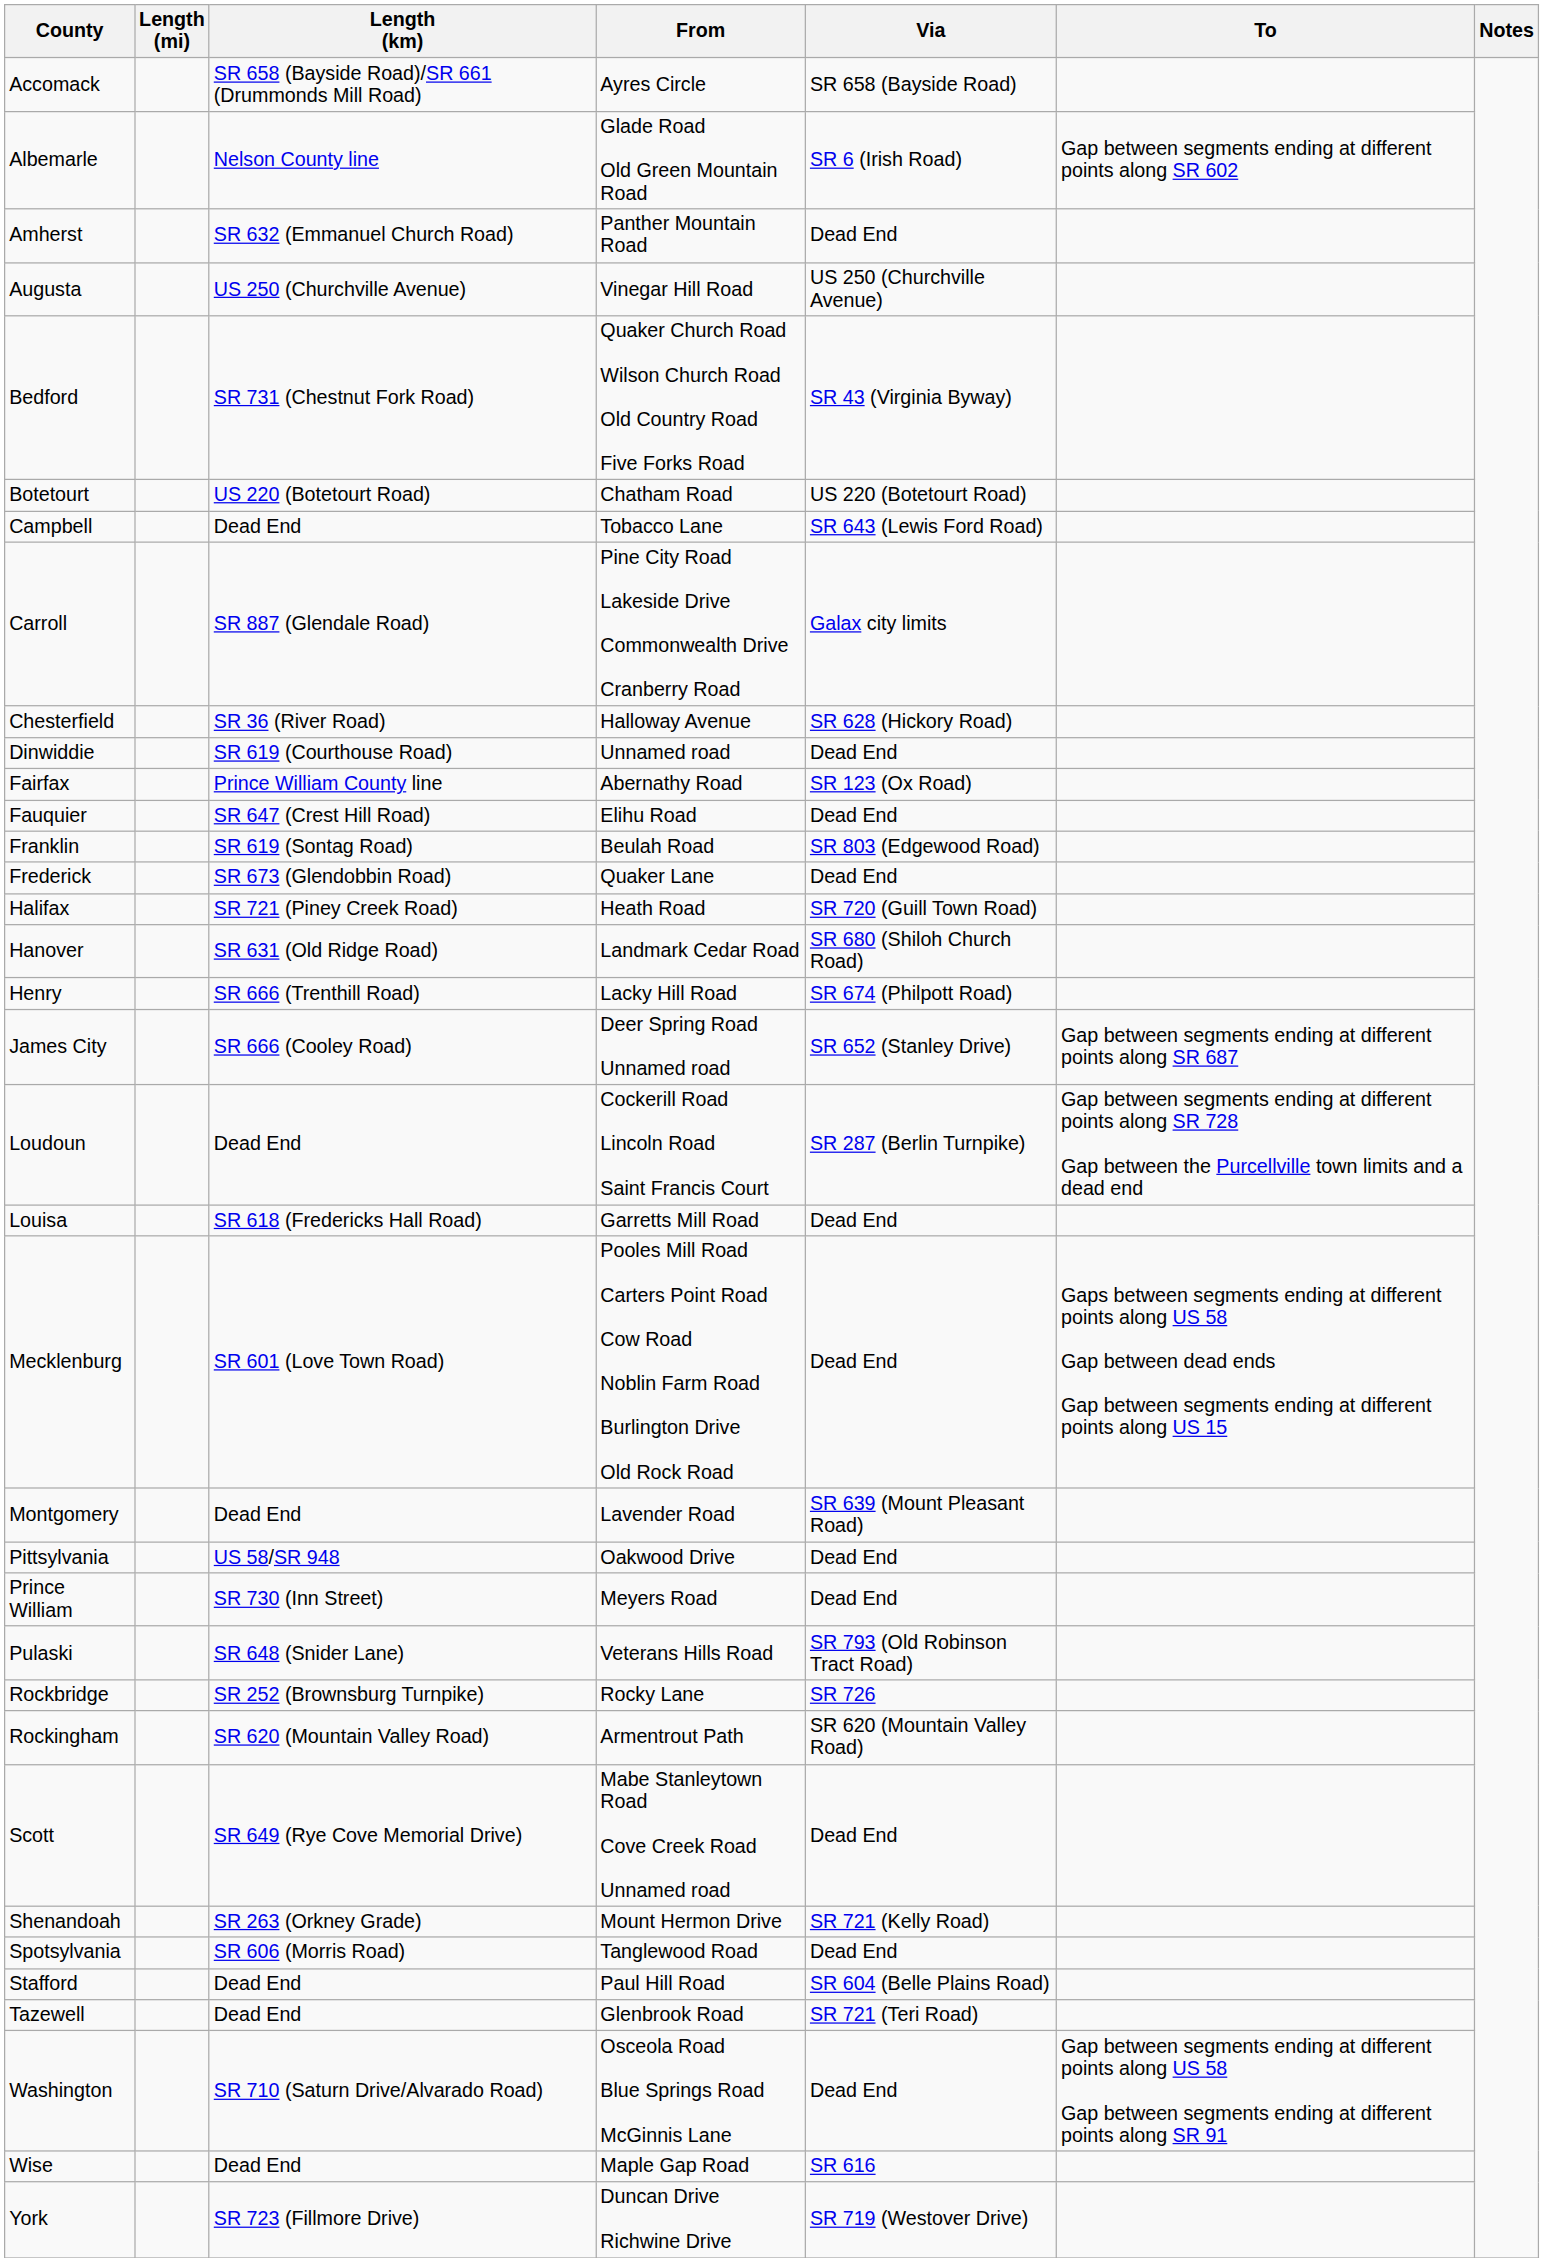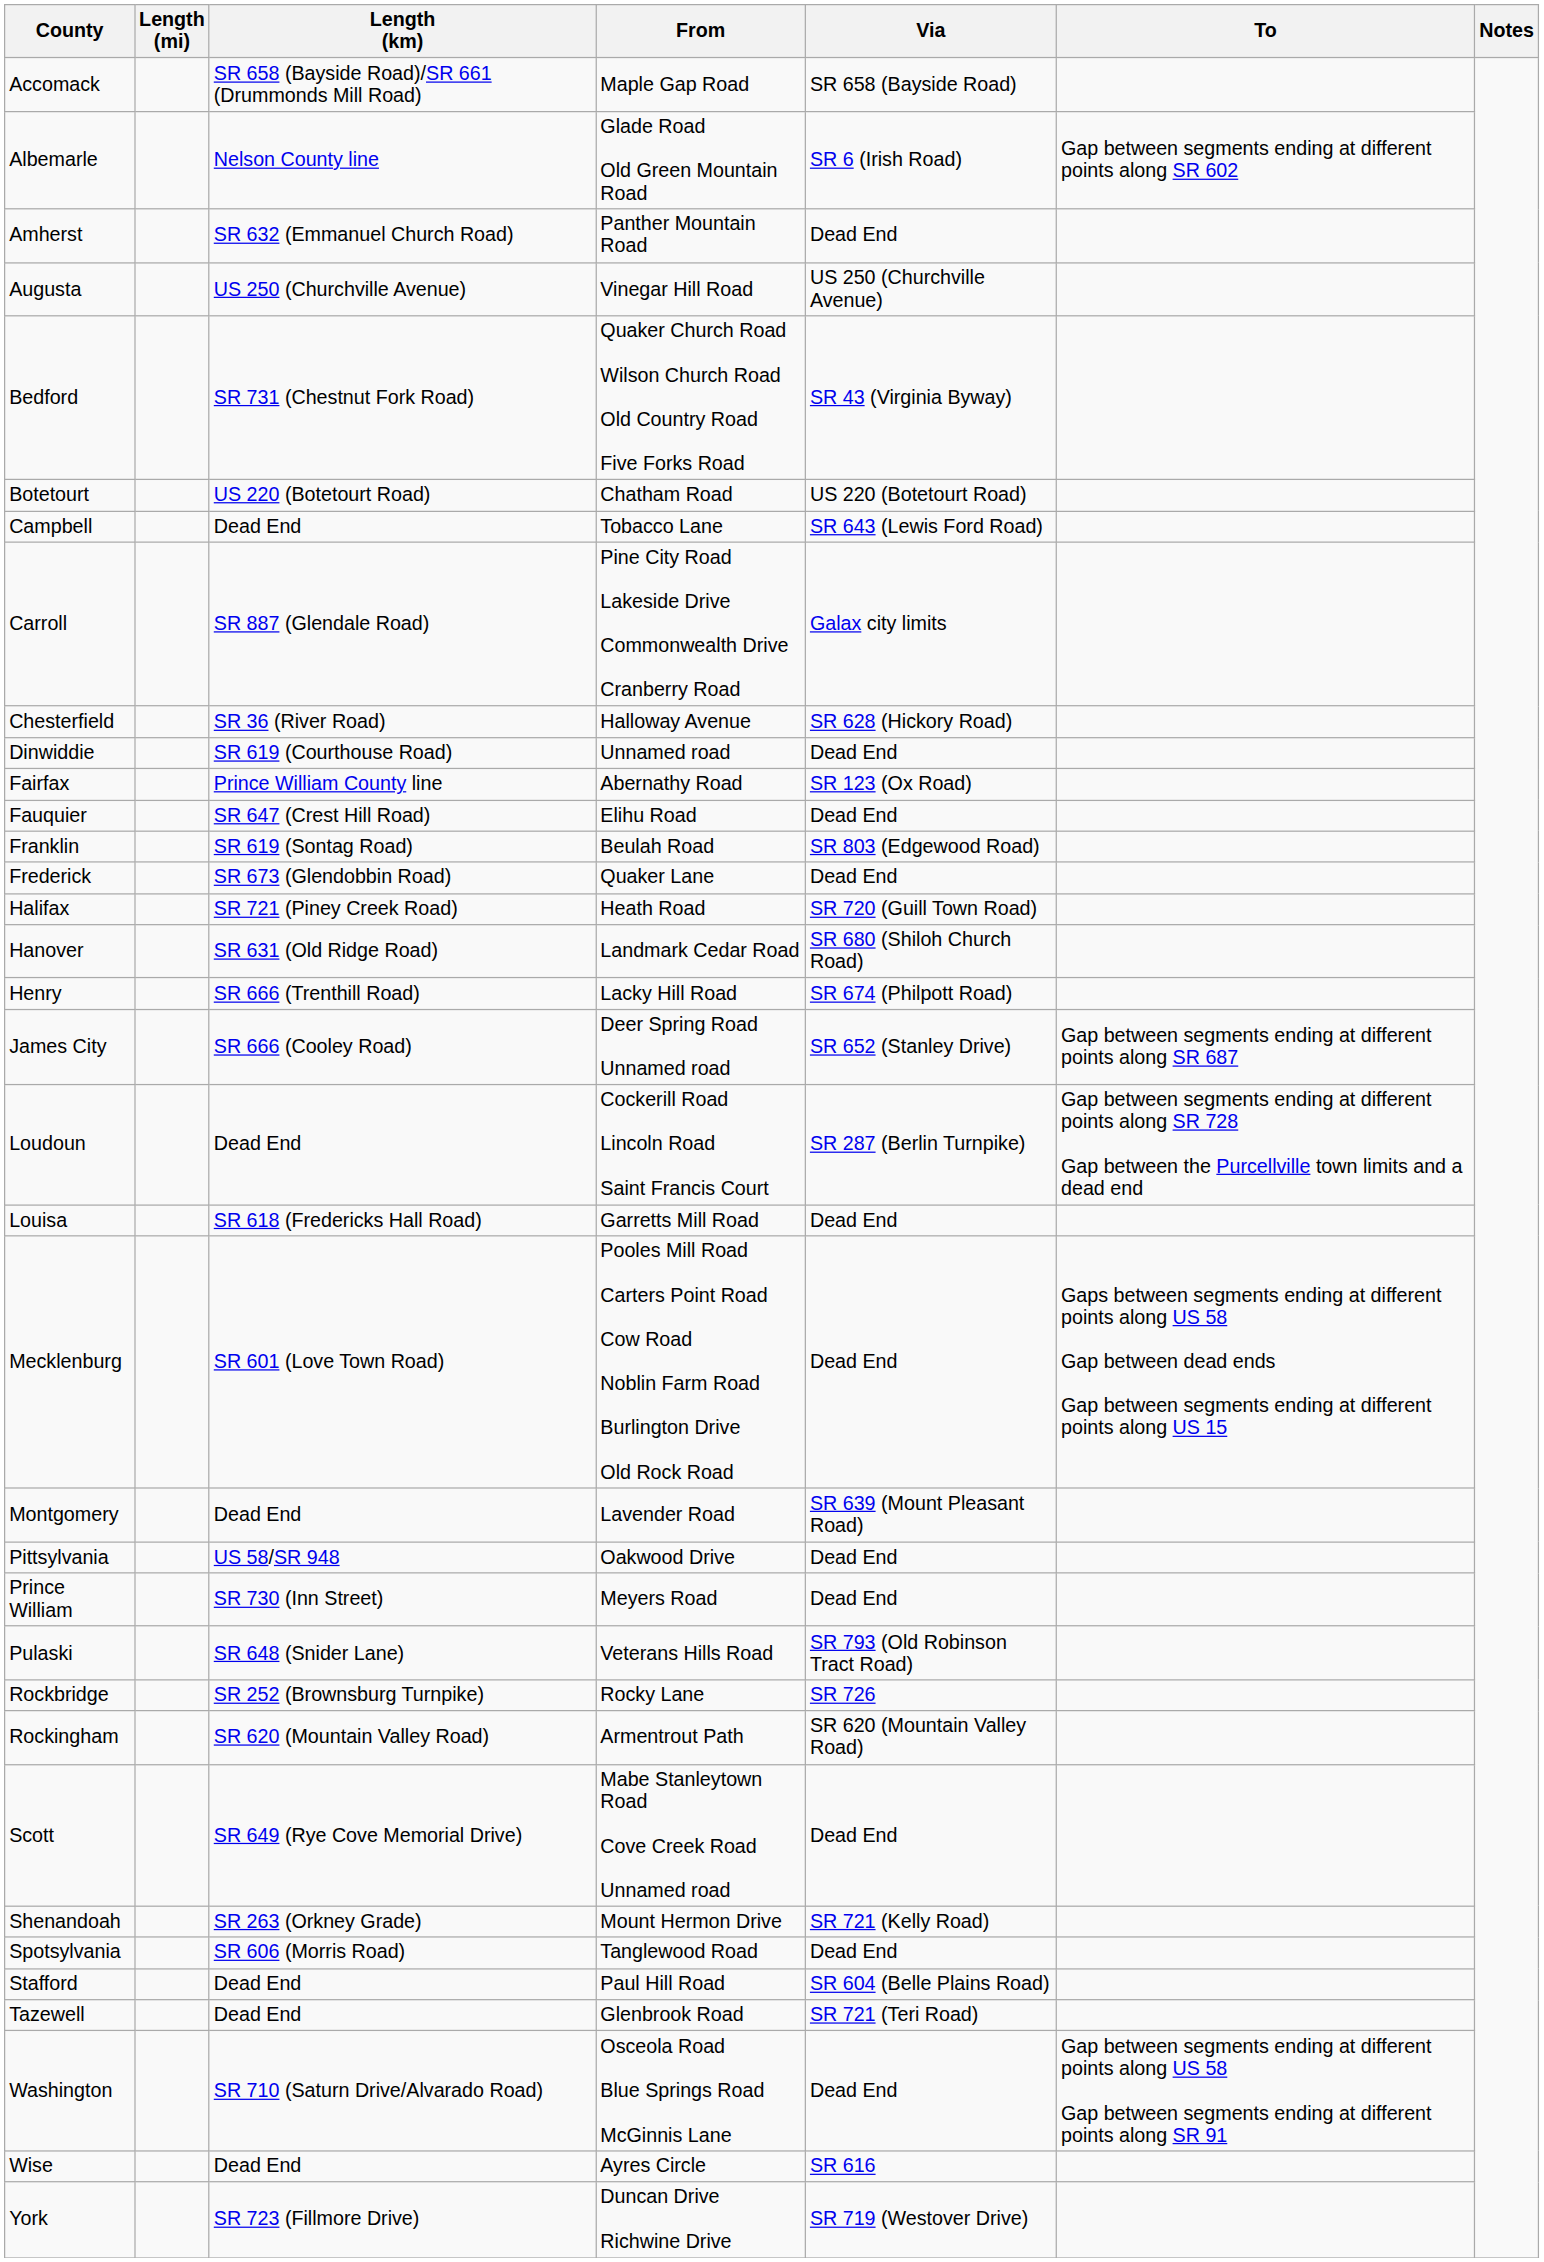(653, 84) Ayres Circle -> (675, 84) Maple Gap Road
(675, 2166) Maple Gap Road -> (653, 2166) Ayres Circle
